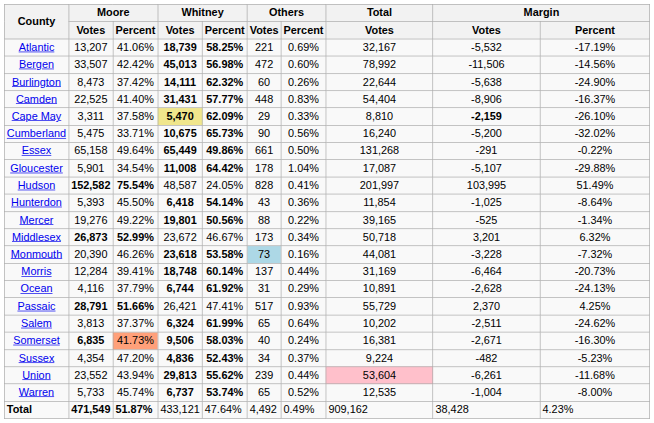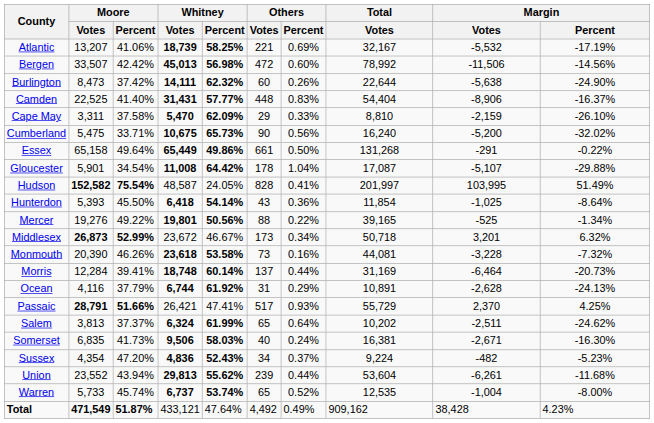(180, 116) khaki background -> (180, 116) no background
(486, 116) bold -> (486, 116) normal
(264, 254) lightblue background -> (264, 254) no background
(91, 340) bold -> (91, 340) normal
(135, 340) lightsalmon background -> (135, 340) no background
(379, 375) pink background -> (379, 375) no background
